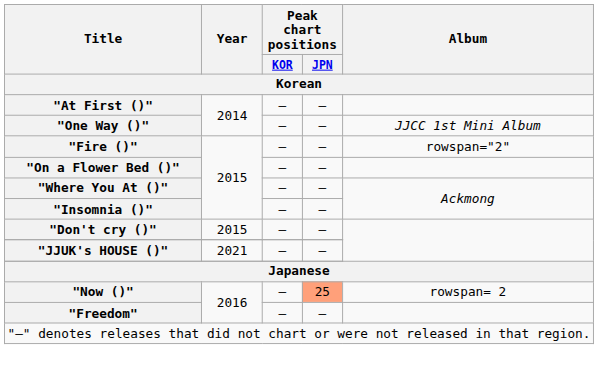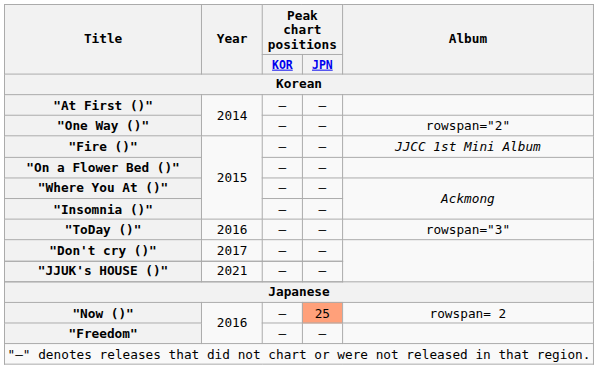(468, 126) JJCC 1st Mini Album -> (468, 126) rowspan="2"
(468, 147) rowspan="2" -> (468, 147) JJCC 1st Mini Album
+ row: (103, 230)
(232, 230) 2015 -> (232, 250) 2017
